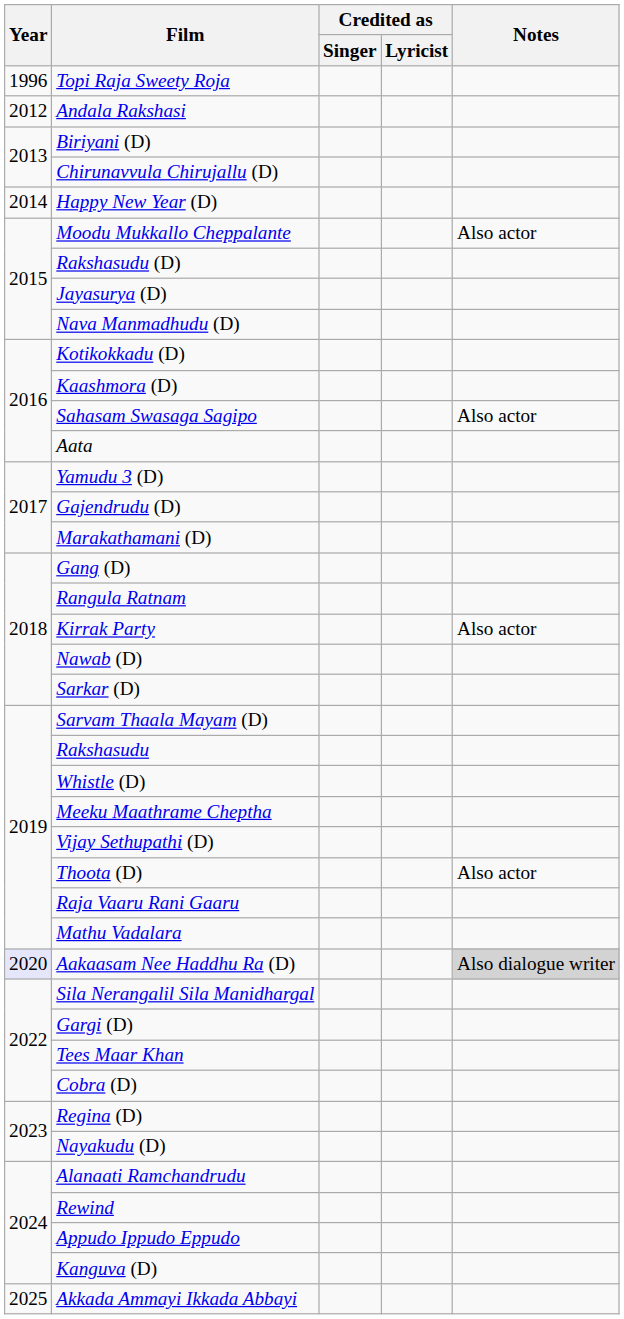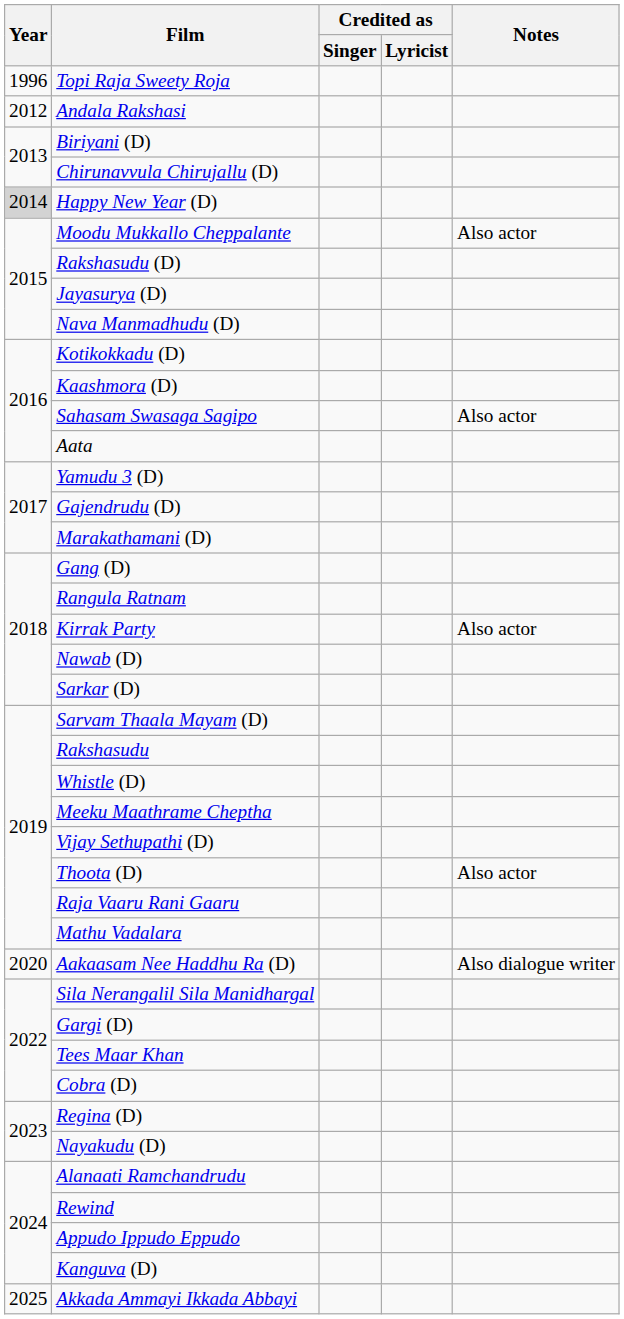(28, 202) no background -> (28, 202) lightgrey background
(28, 963) lavender background -> (28, 963) no background
(536, 963) lightgrey background -> (536, 963) no background
